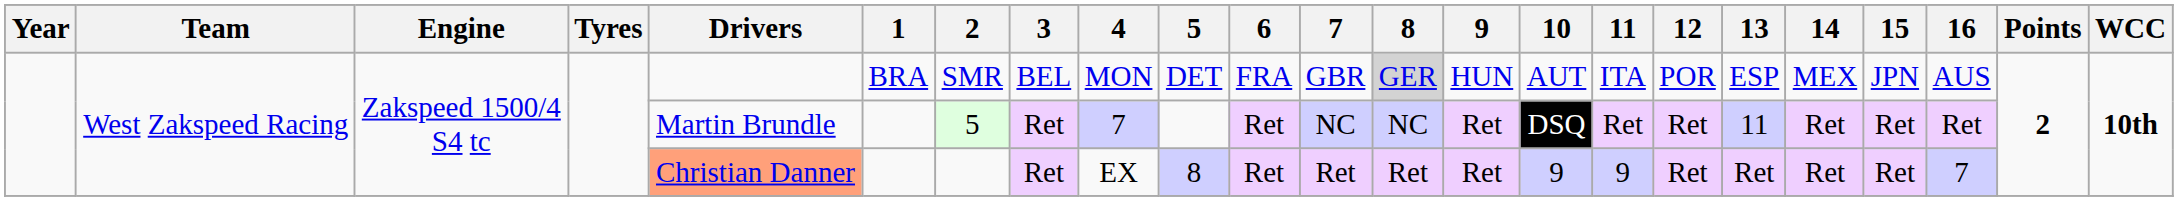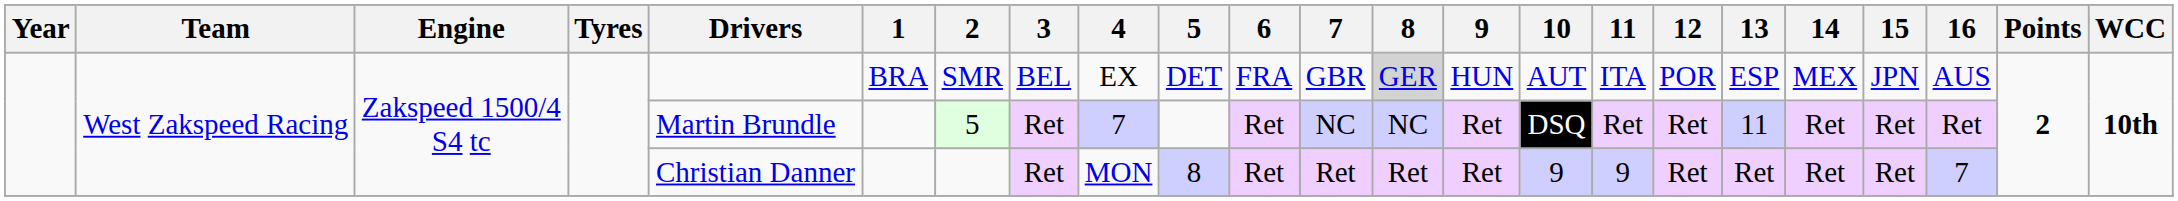(1119, 76) MON -> (1119, 76) EX
(755, 172) lightsalmon background -> (755, 172) no background
(1119, 172) EX -> (1119, 172) MON
